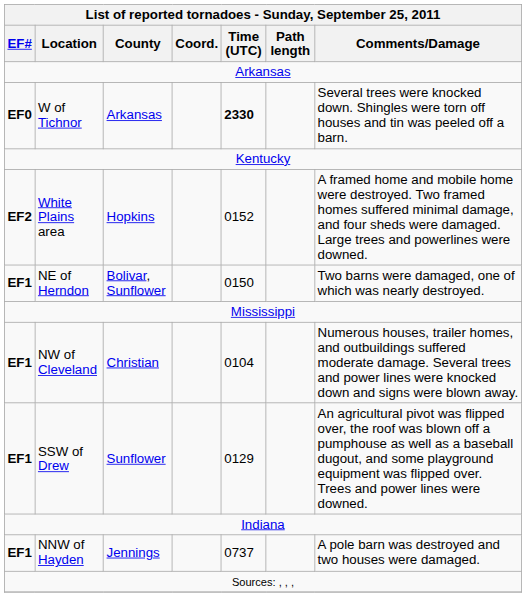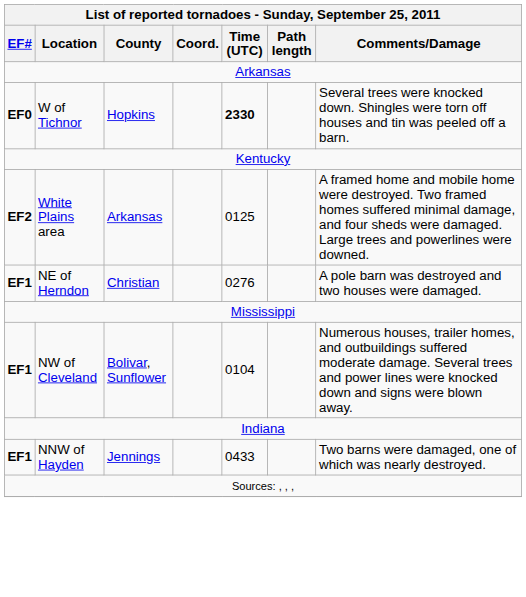(134, 115) Arkansas -> (131, 115) Hopkins
(131, 217) Hopkins -> (135, 217) Arkansas
(239, 217) 0152 -> (240, 217) 0125
(136, 283) Bolivar, Sunflower -> (133, 283) Christian
(239, 283) 0150 -> (240, 283) 0276
(416, 283) Two barns were damaged, one of which was nearly destroyed. -> (410, 283) A pole barn was destroyed and two houses were damaged.
(133, 362) Christian -> (137, 370) Bolivar, Sunflower
- row: (60, 458)
(239, 552) 0737 -> (240, 457) 0433
(409, 552) A pole barn was destroyed and two houses were damaged. -> (418, 457) Two barns were damaged, one of which was nearly destroyed.
